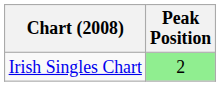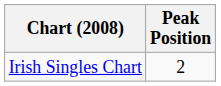(181, 66) lightgreen background -> (181, 66) no background
